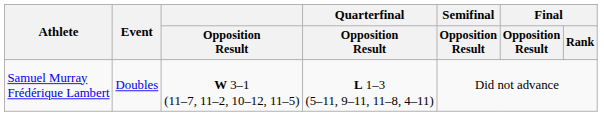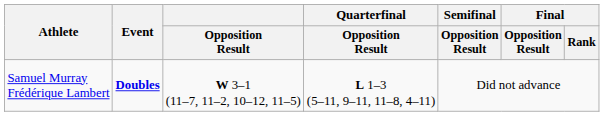(137, 85) normal -> (138, 85) bold
